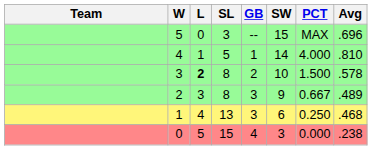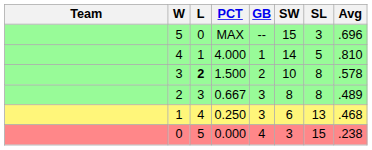columns swapped: (315, 14) <-> (226, 14)
(281, 94) 9 -> (289, 94) 8
